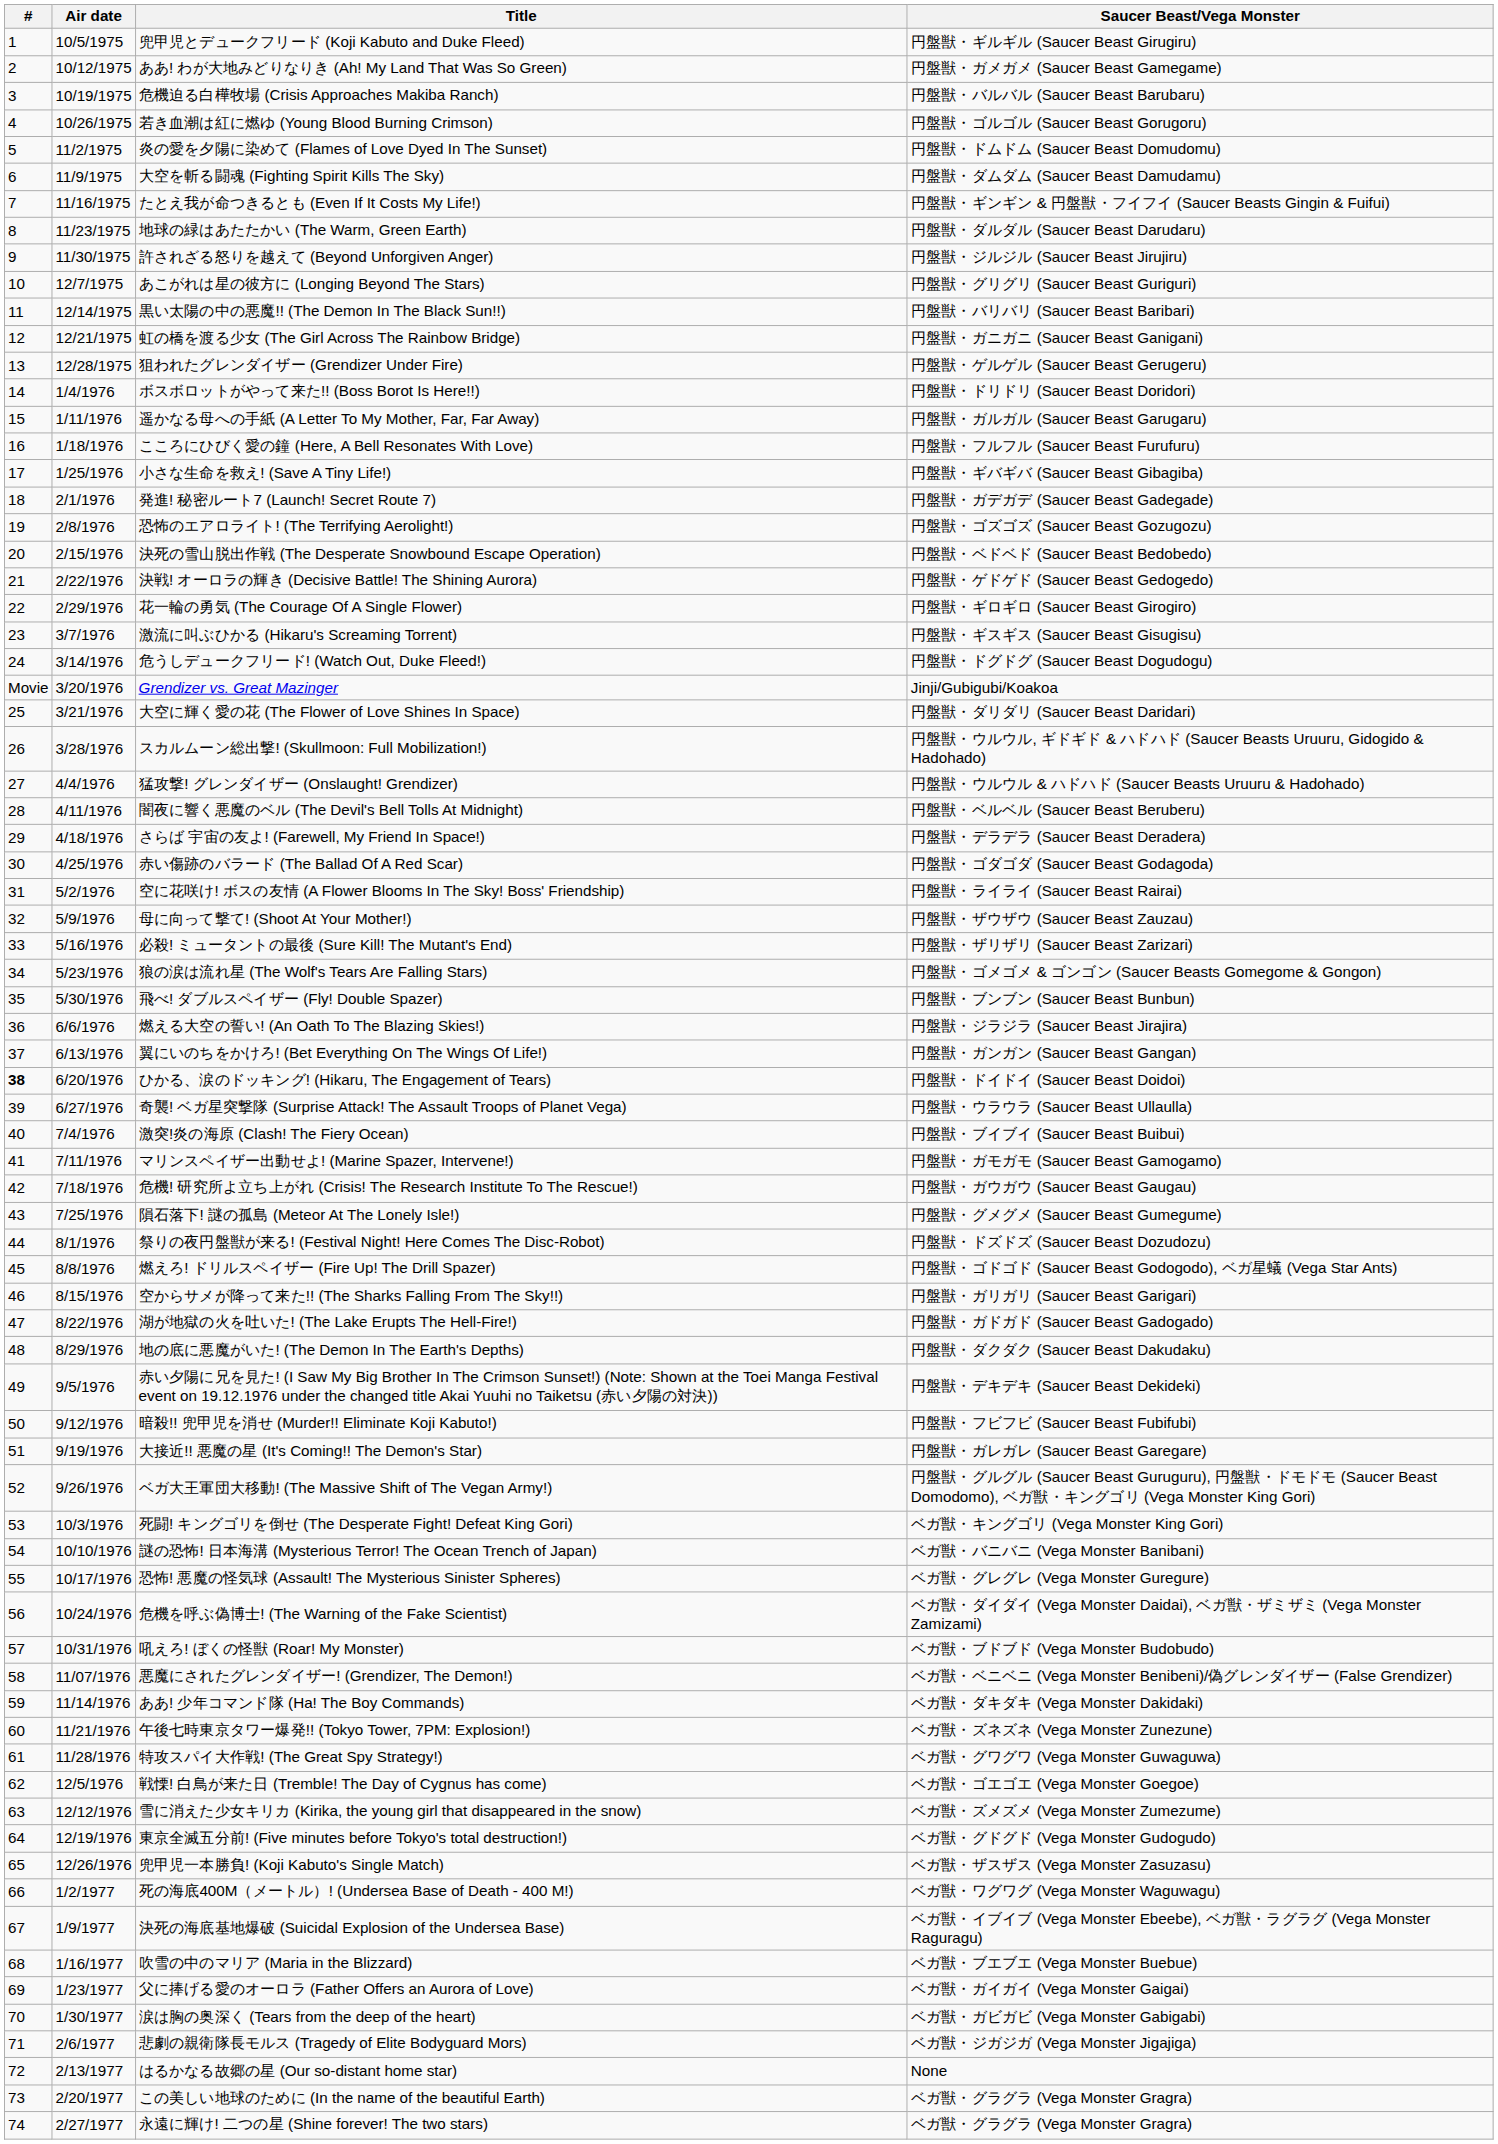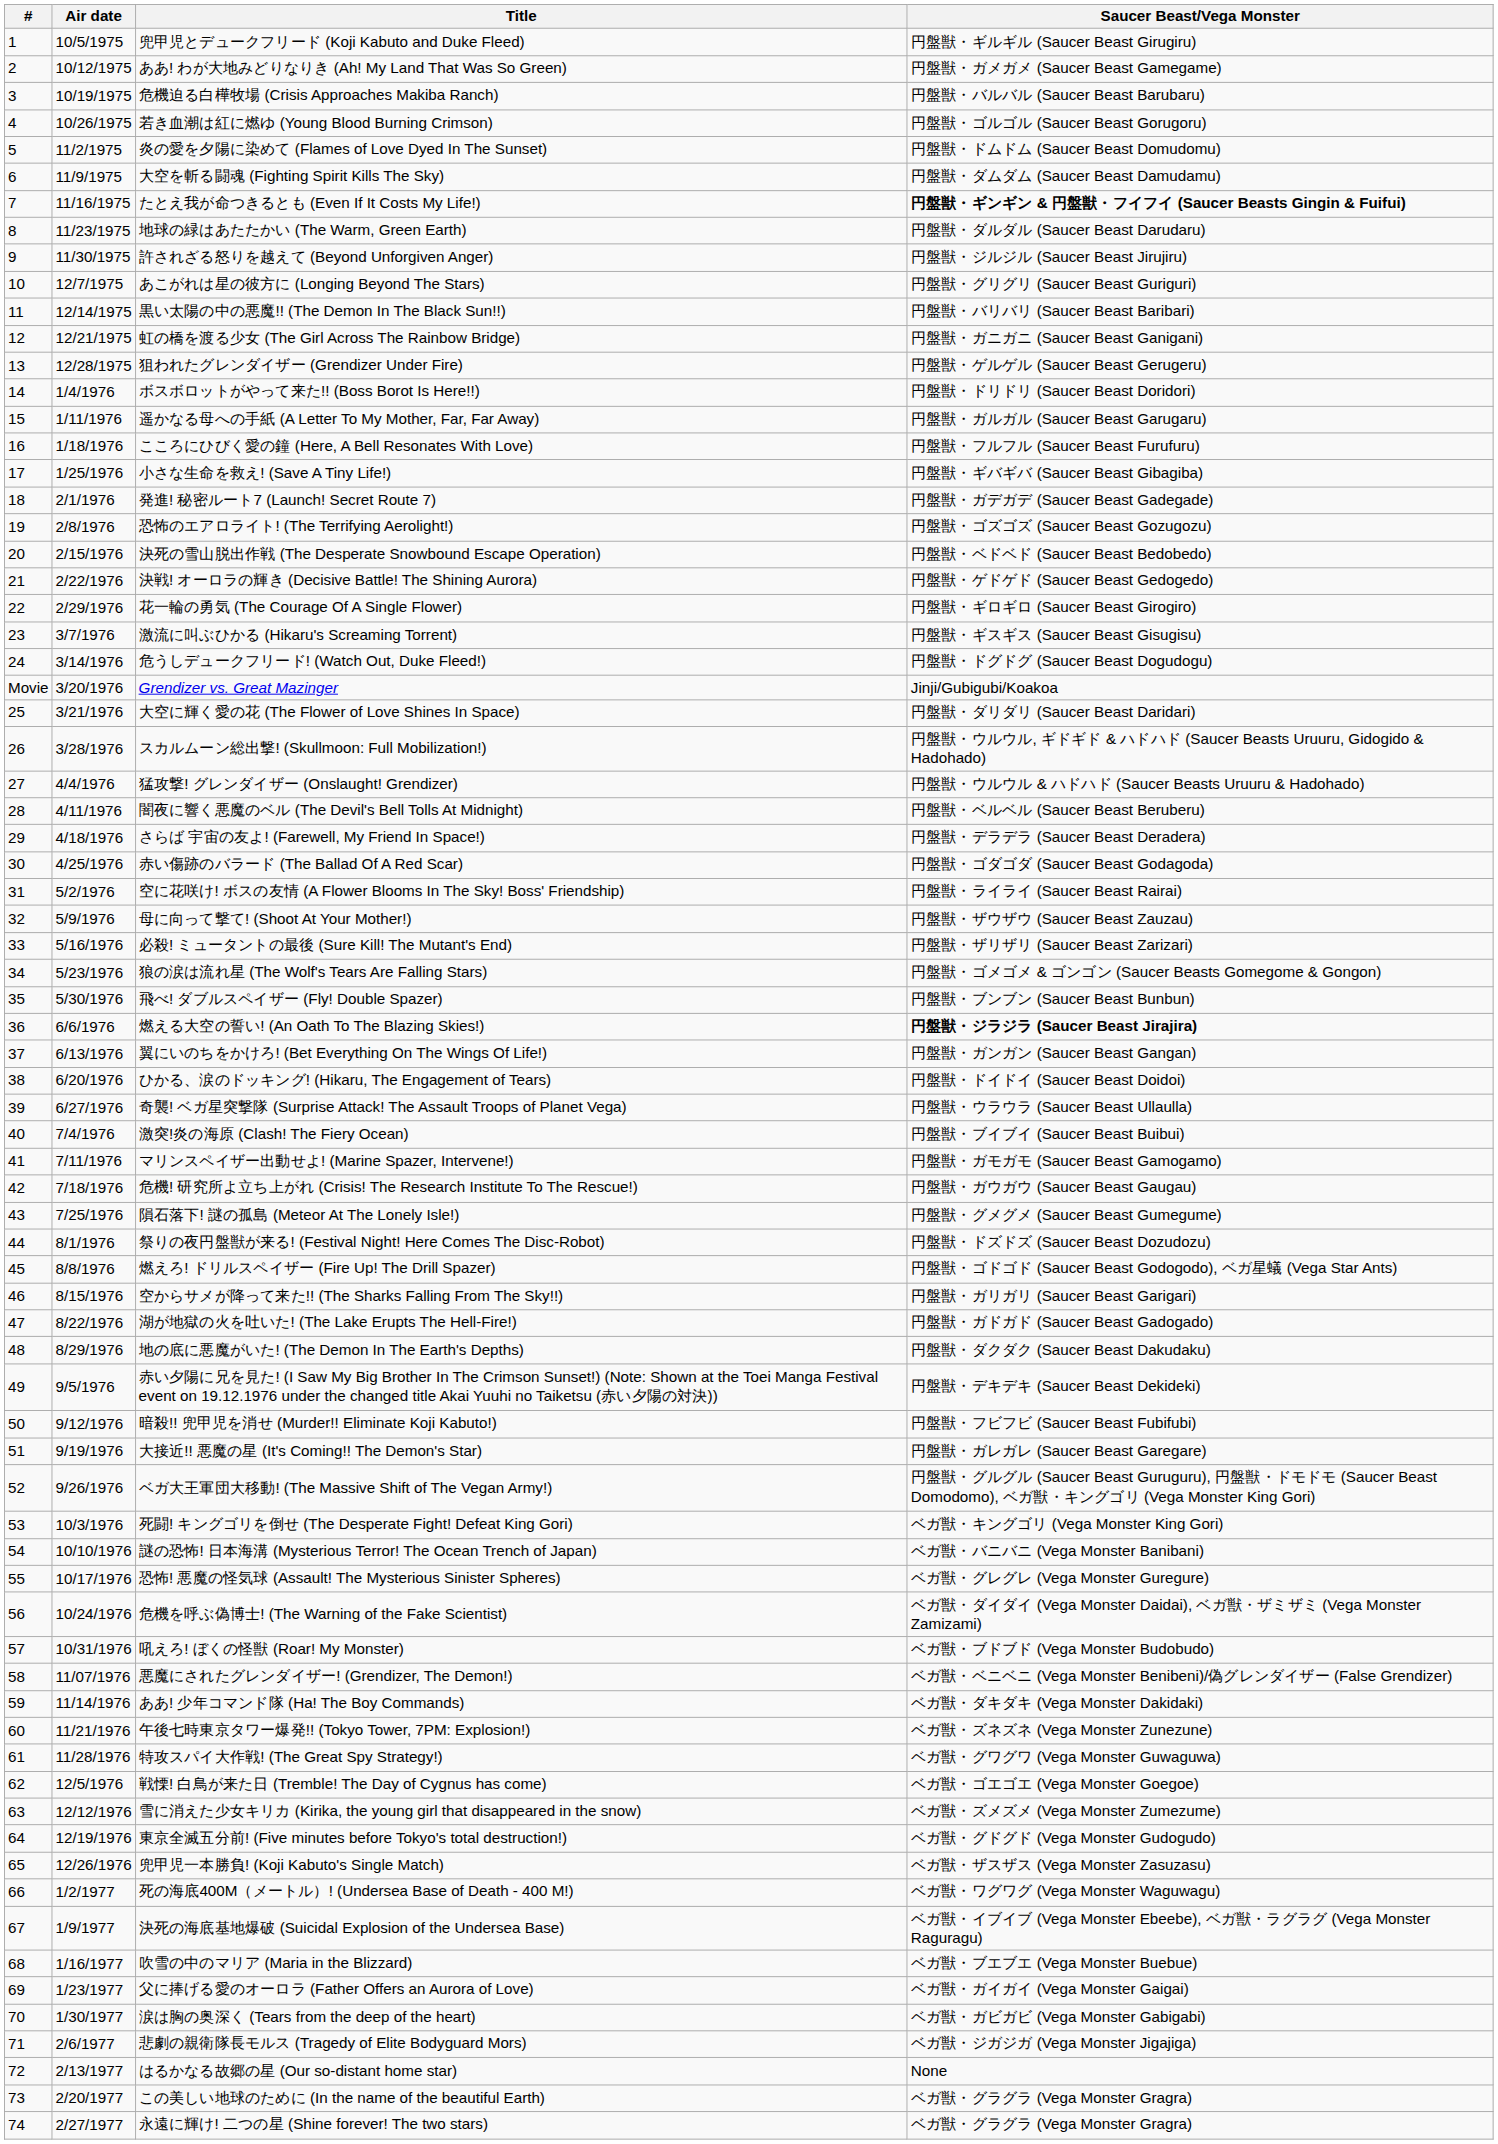(1150, 203) normal -> (1158, 203) bold
(1049, 1026) normal -> (1054, 1026) bold
(16, 1080) bold -> (16, 1080) normal
